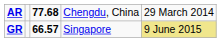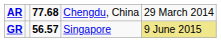(45, 29) 66.57 -> (45, 29) 56.57
